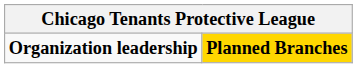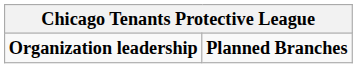(277, 47) gold background -> (277, 47) no background
